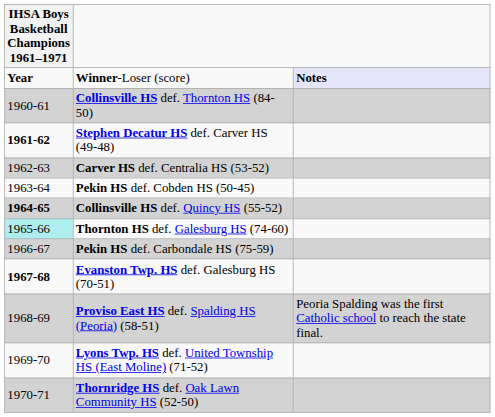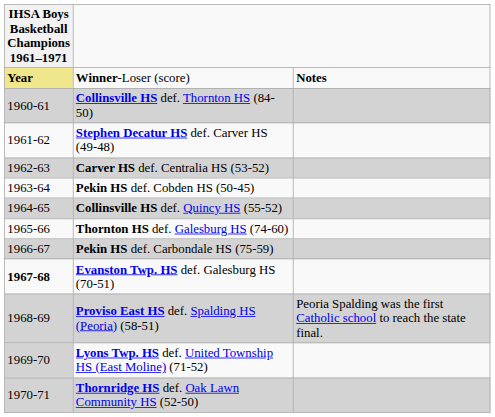(20, 78) no background -> (20, 78) khaki background
(312, 78) lavender background -> (312, 78) no background
(29, 140) bold -> (29, 140) normal
(29, 208) bold -> (29, 208) normal
(29, 228) paleturquoise background -> (29, 228) no background
(29, 360) no background -> (29, 360) lightgrey background
